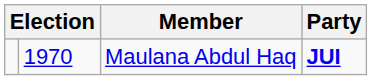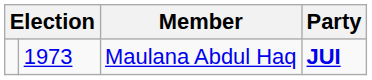(48, 56) 1970 -> (48, 56) 1973
